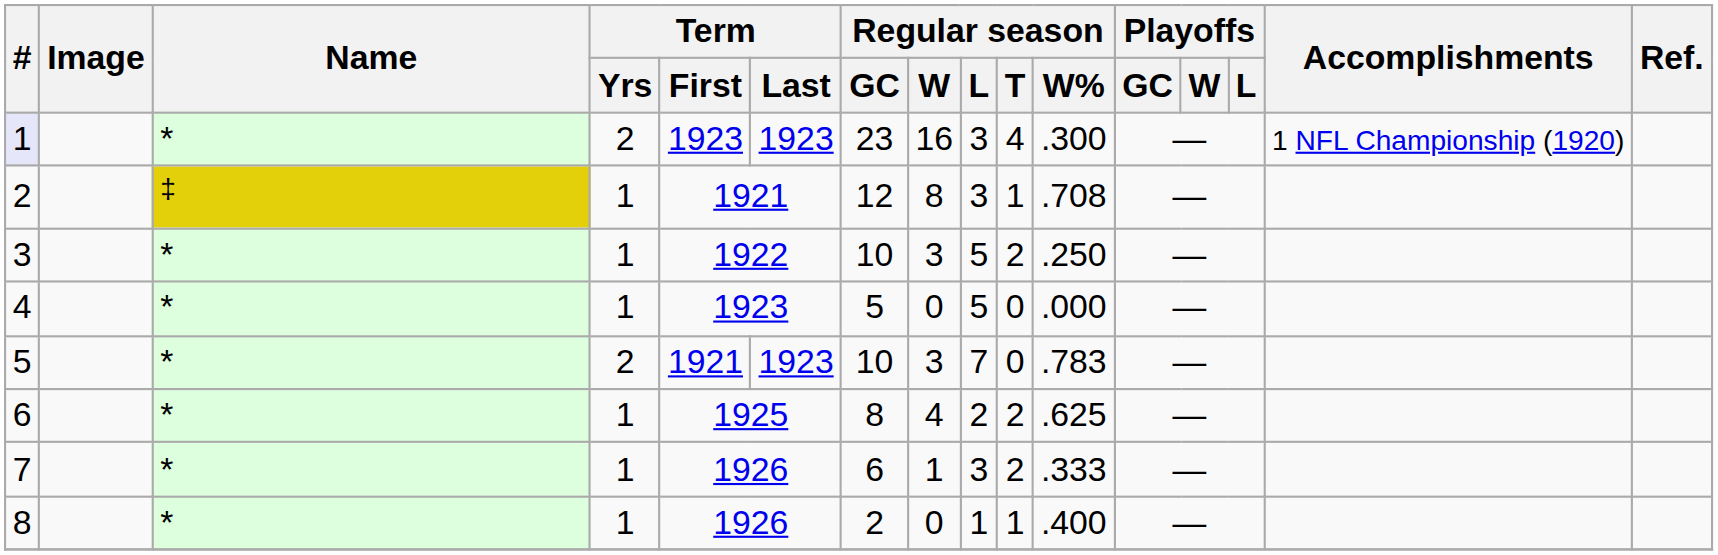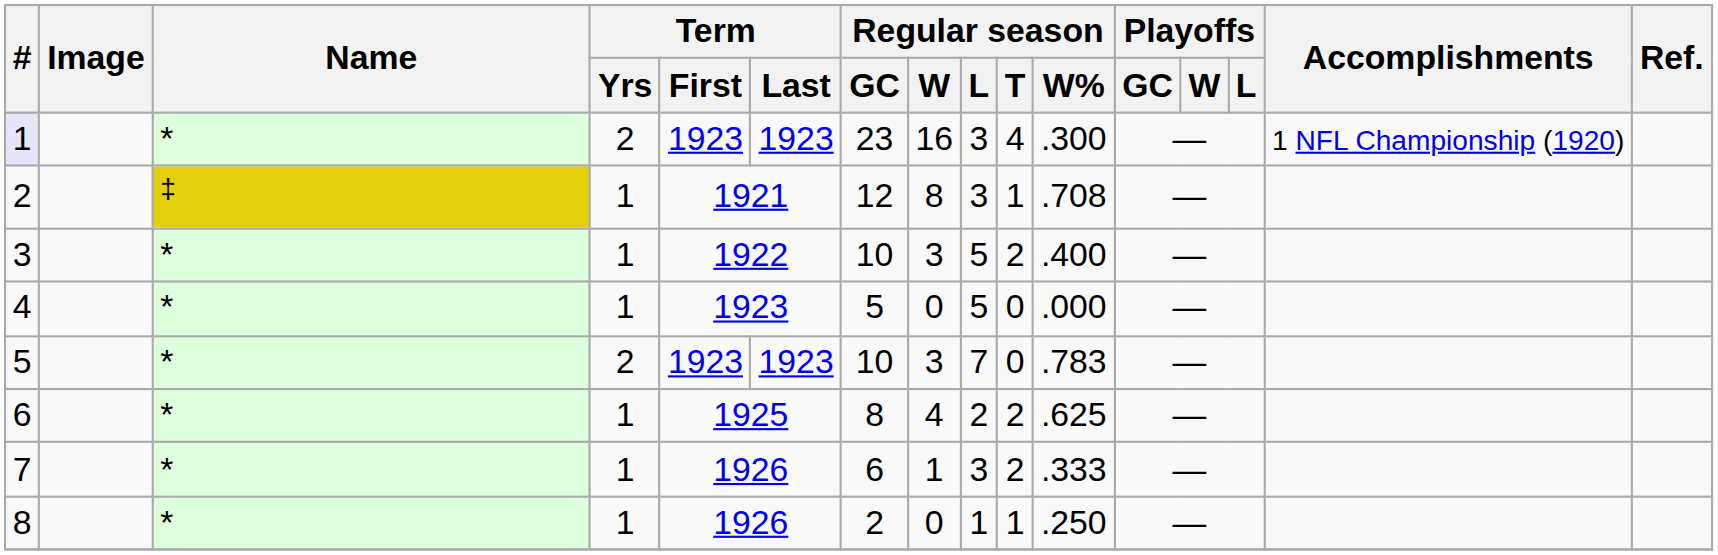(1074, 254) .250 -> (1074, 254) .400
(705, 361) 1921 -> (705, 361) 1923
(1074, 522) .400 -> (1074, 522) .250
